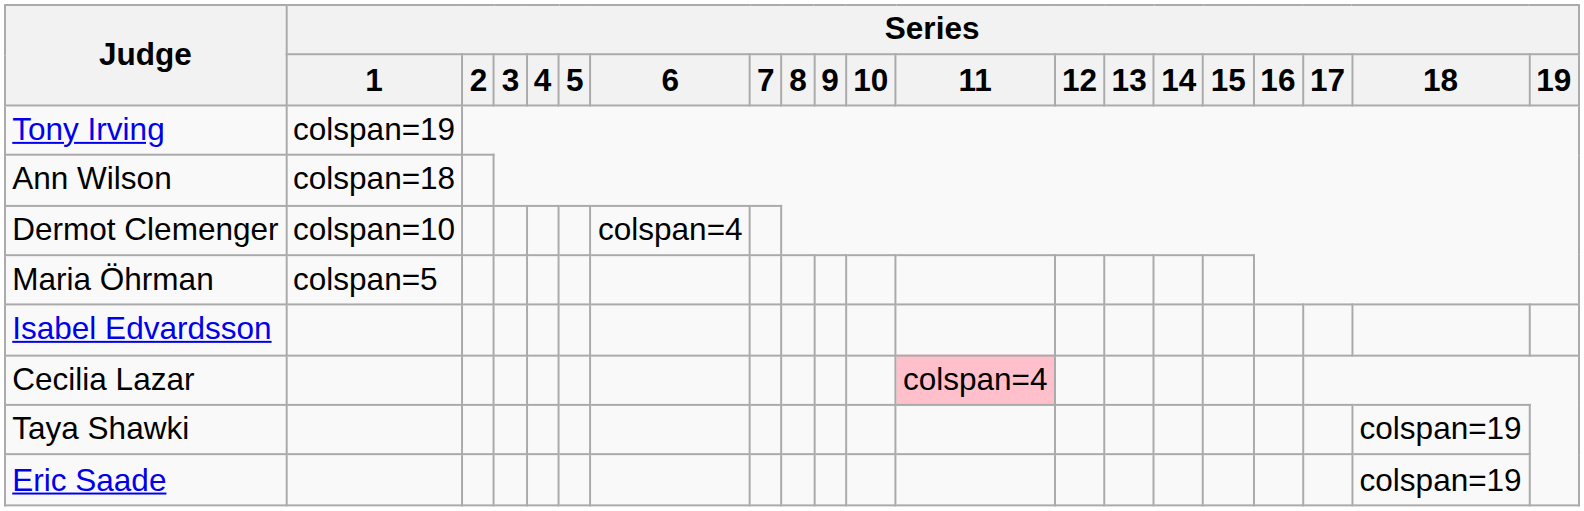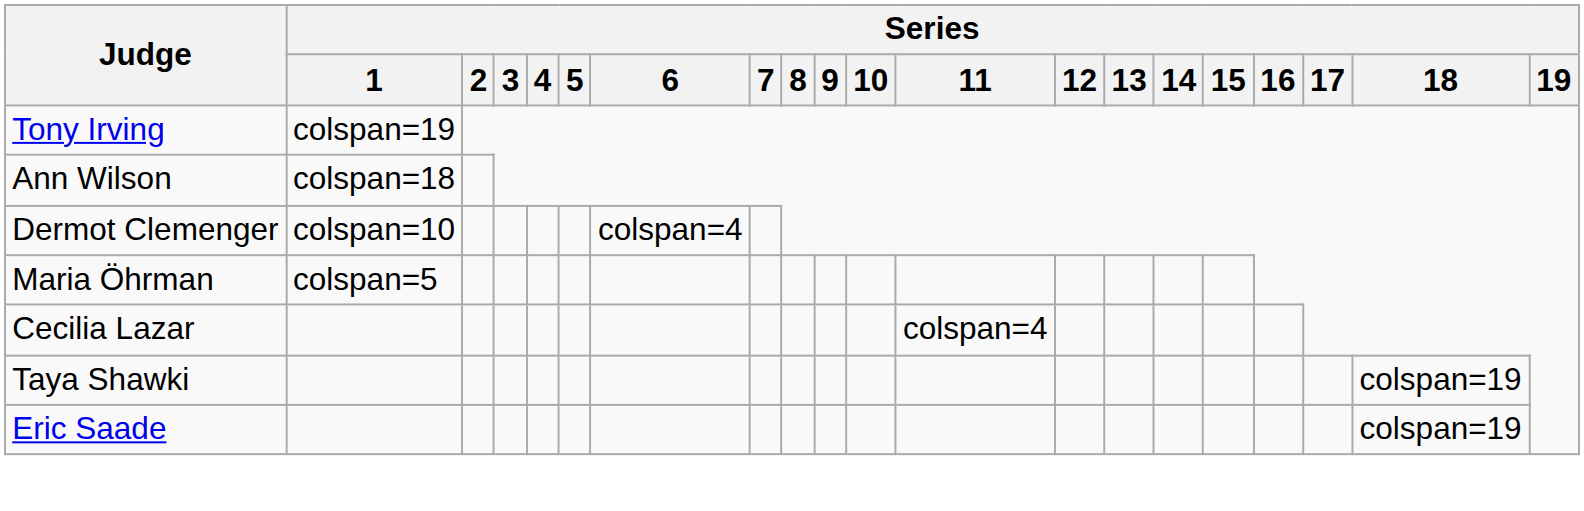- row: (142, 329)
(975, 379) pink background -> (975, 329) no background
